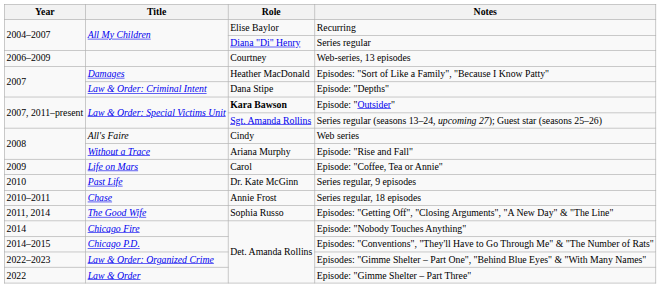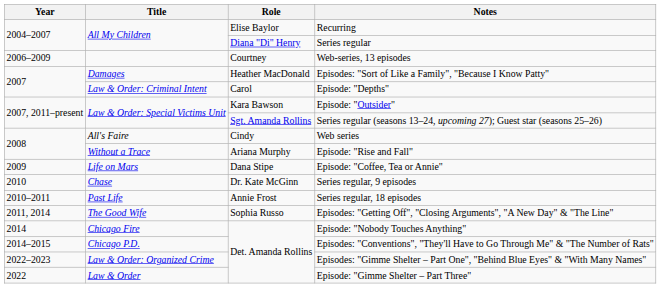(252, 89) Dana Stipe -> (241, 89) Carol
(258, 105) bold -> (257, 105) normal
(241, 167) Carol -> (252, 167) Dana Stipe
(105, 182) Past Life -> (100, 182) Chase
(100, 197) Chase -> (105, 197) Past Life
